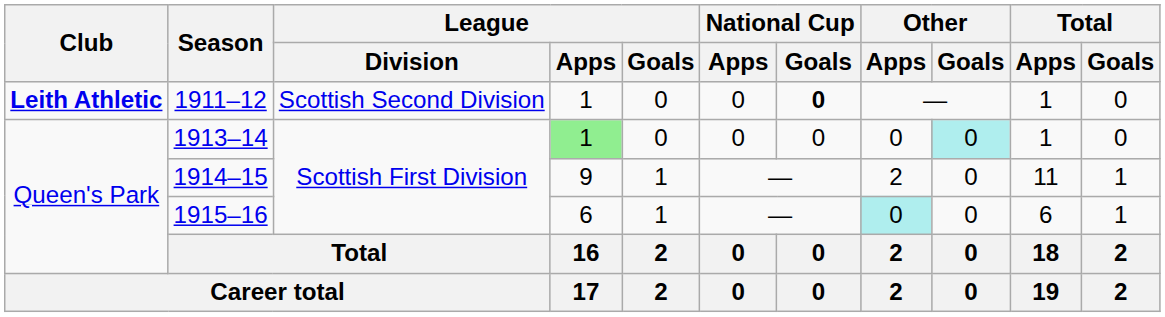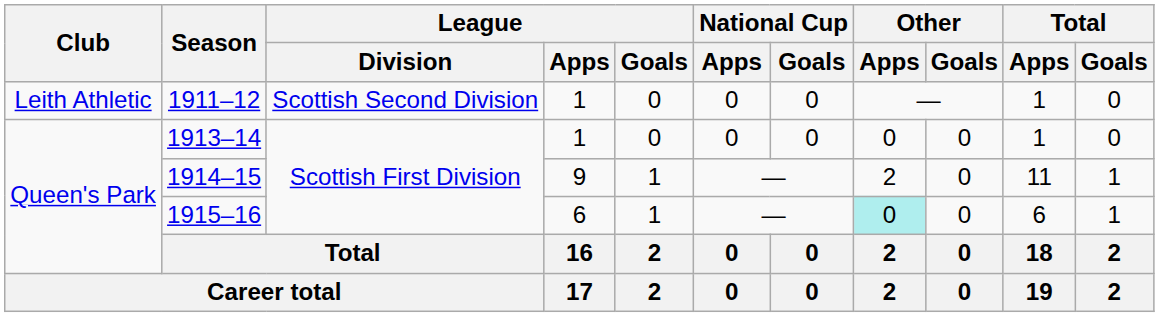(86, 100) bold -> (83, 100) normal
(818, 100) bold -> (812, 100) normal
(586, 138) lightgreen background -> (580, 138) no background
(971, 138) paleturquoise background -> (964, 138) no background
